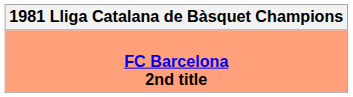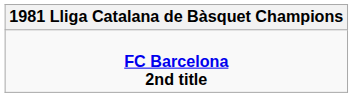(176, 70) lightsalmon background -> (176, 70) no background
